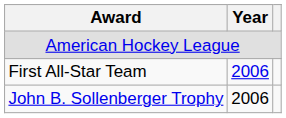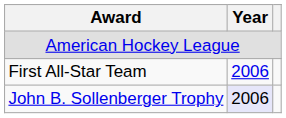(250, 98) no background -> (250, 98) lavender background
